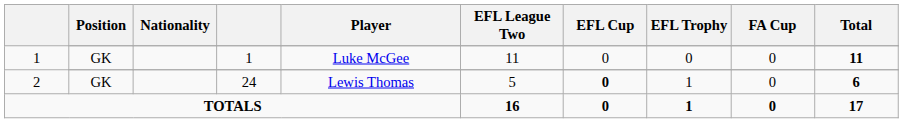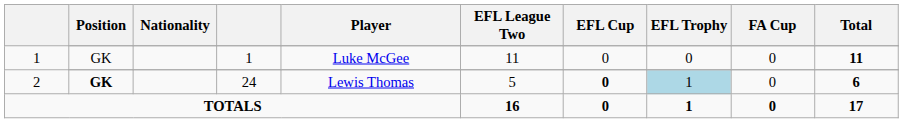(101, 82) normal -> (101, 82) bold
(689, 82) no background -> (689, 82) lightblue background
